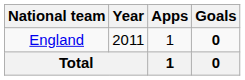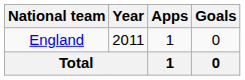(216, 39) bold -> (216, 39) normal
